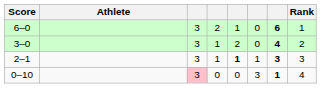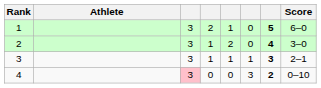columns swapped: (302, 12) <-> (22, 12)
(277, 28) 6 -> (271, 28) 5
(237, 59) bold -> (230, 59) normal
(277, 75) 1 -> (271, 75) 2
